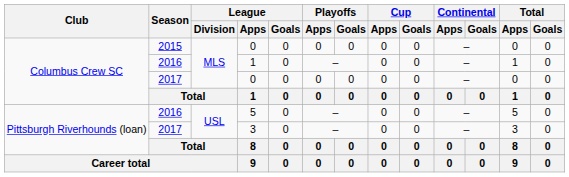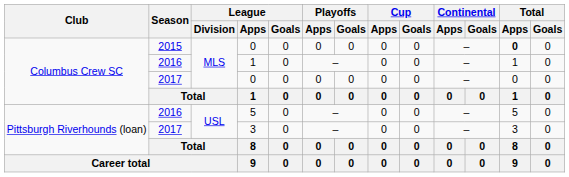(515, 46) normal -> (515, 46) bold
